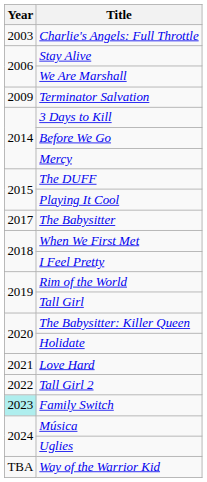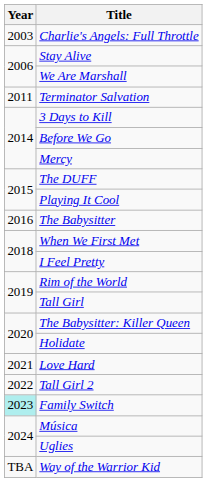(20, 96) 2009 -> (20, 96) 2011
(20, 220) 2017 -> (20, 220) 2016
